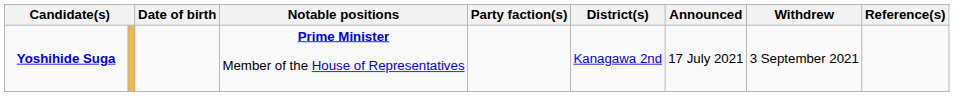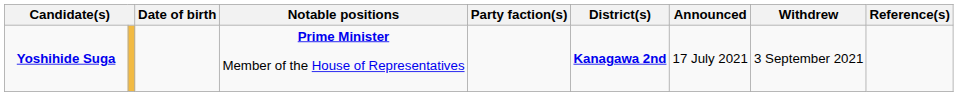(618, 58) normal -> (620, 58) bold
